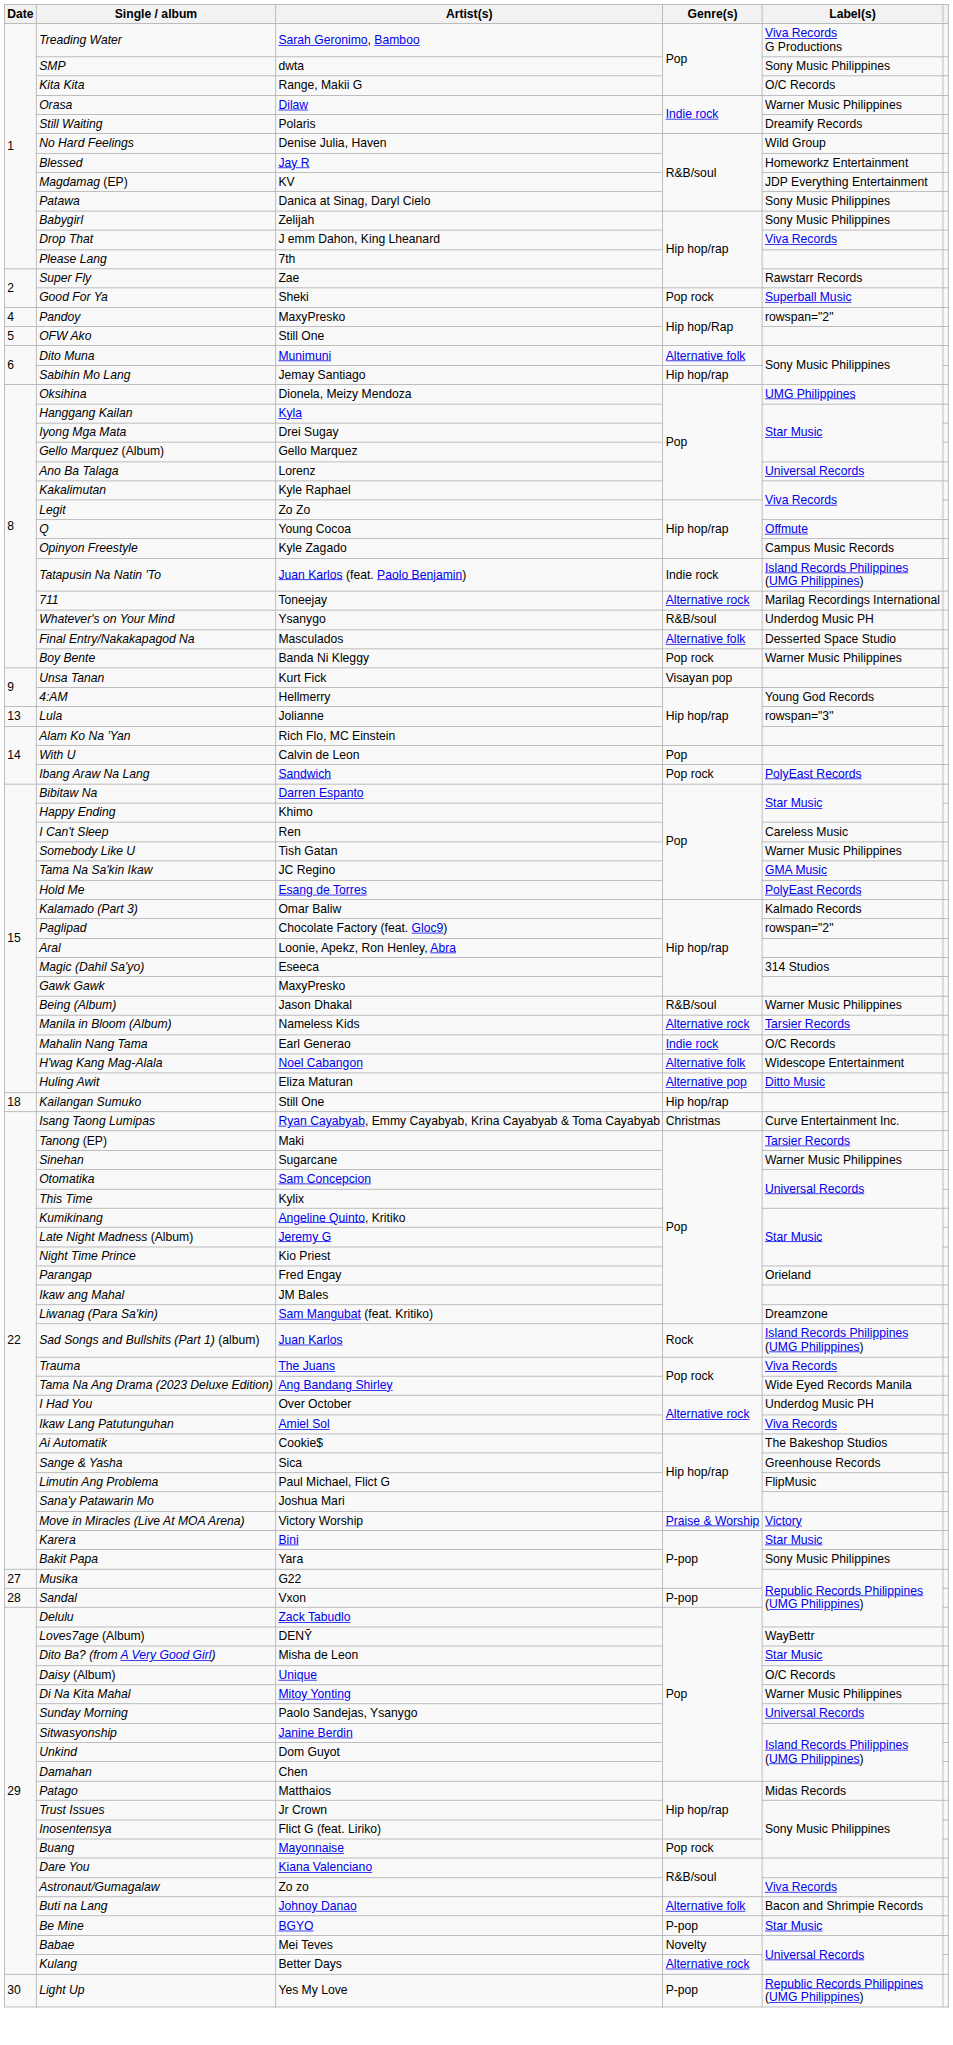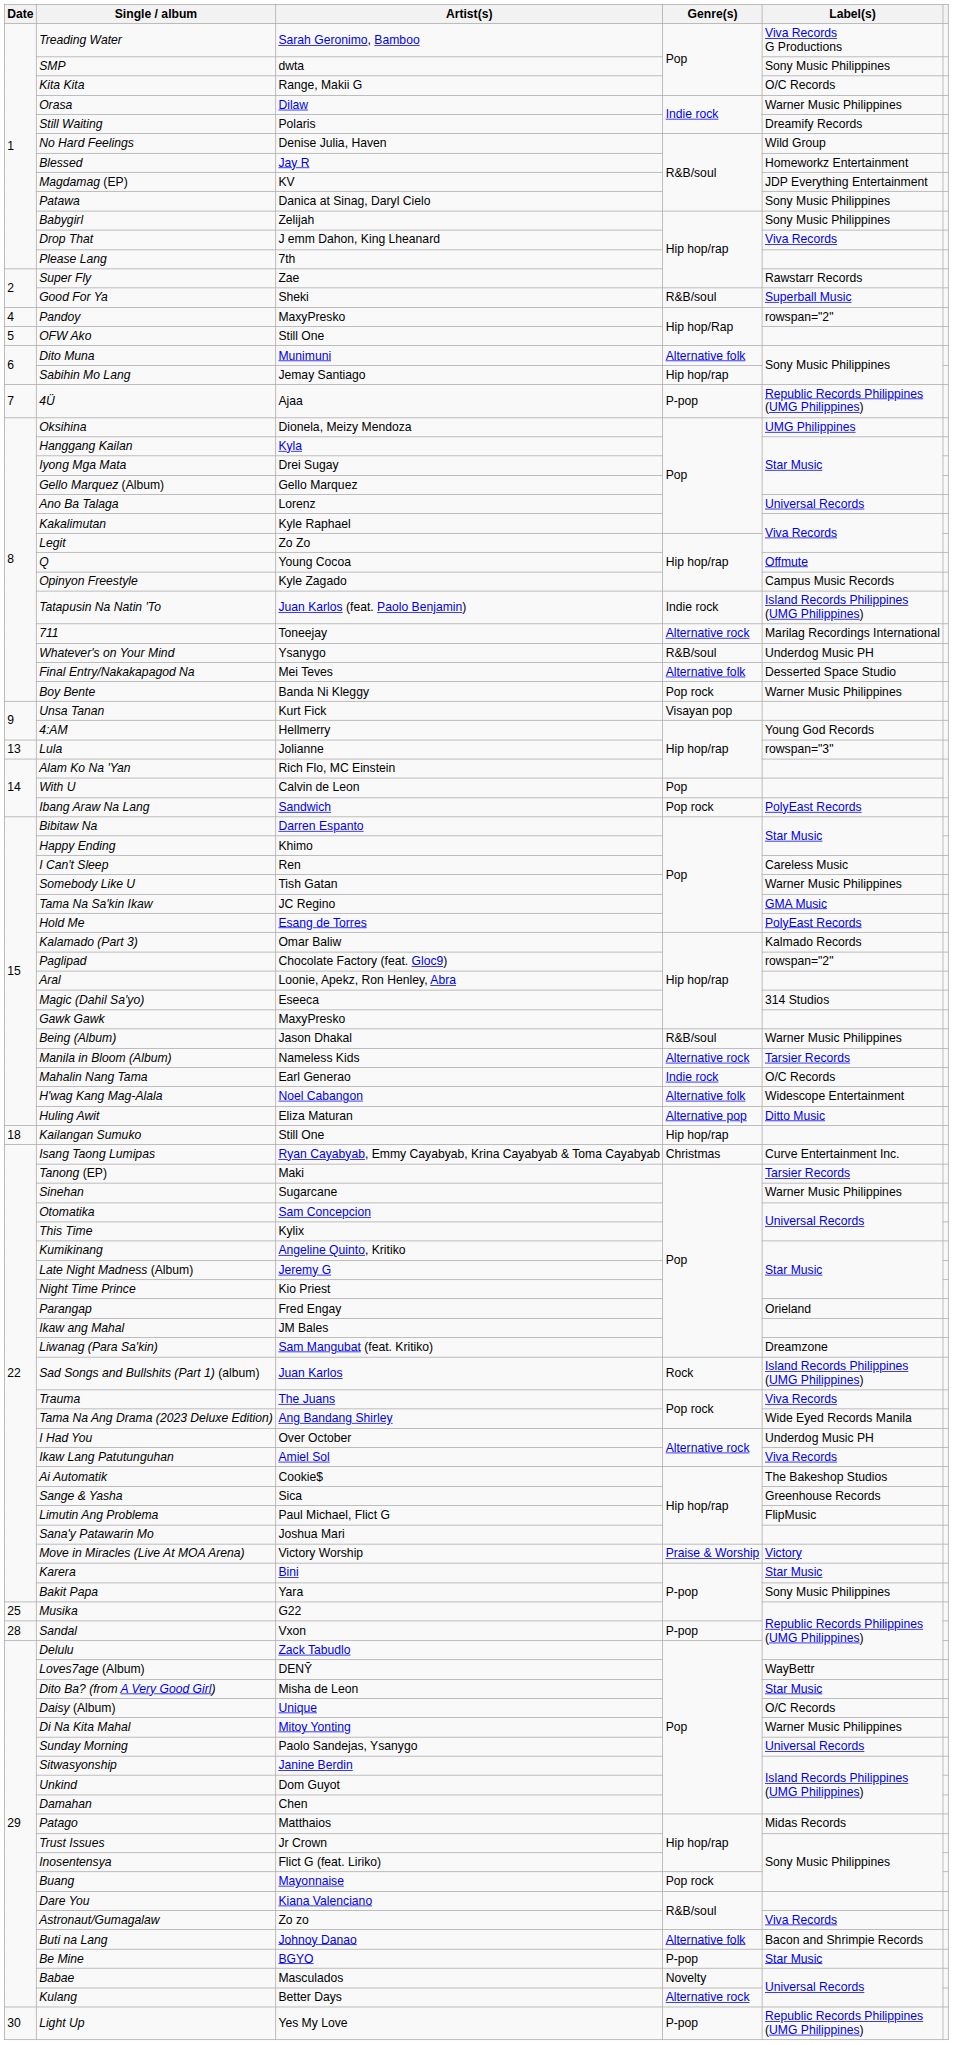(690, 297) Pop rock -> (691, 297) R&B/soul
+ row: (47, 401)
(311, 639) Masculados -> (306, 672) Mei Teves
(14, 1578) 27 -> (14, 1611) 25
(306, 1945) Mei Teves -> (311, 1978) Masculados
